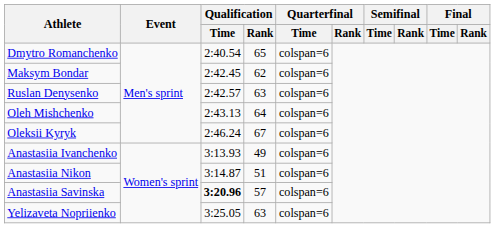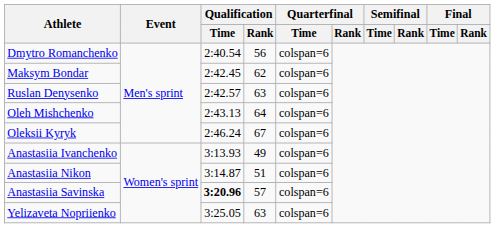(260, 53) 65 -> (260, 53) 56
